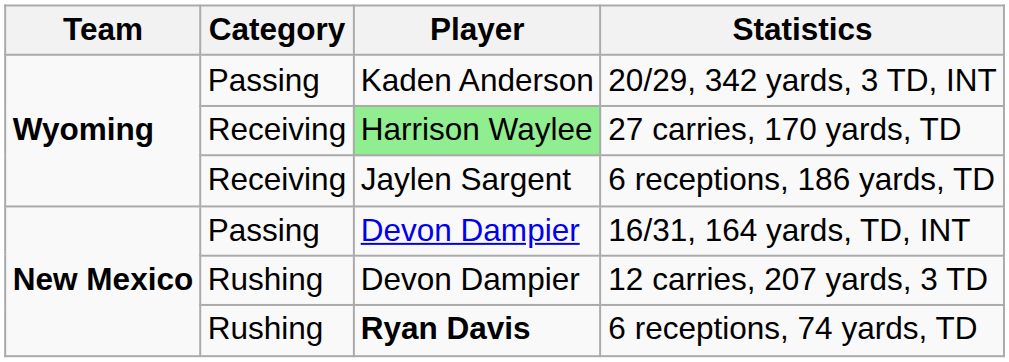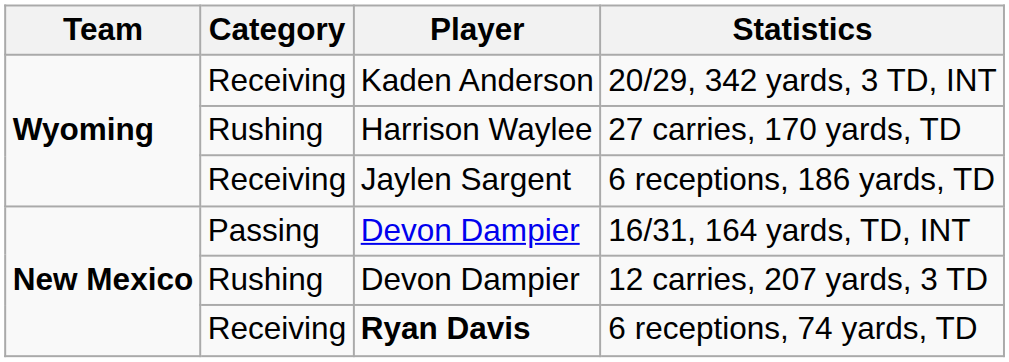(264, 80) Passing -> (277, 80) Receiving
(277, 129) Receiving -> (266, 129) Rushing
(477, 129) lightgreen background -> (477, 129) no background
(266, 329) Rushing -> (277, 329) Receiving
